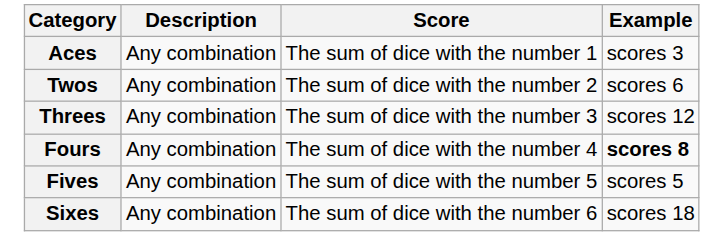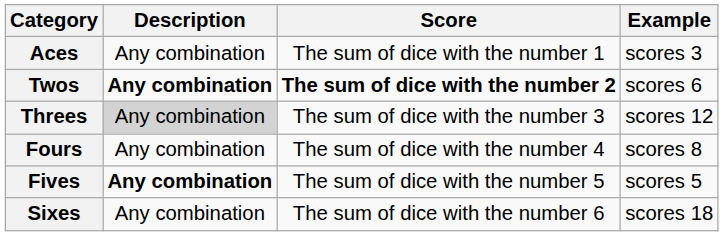(201, 85) normal -> (190, 85) bold
(441, 85) normal -> (449, 85) bold
(201, 117) no background -> (190, 117) lightgrey background
(648, 149) bold -> (664, 149) normal
(201, 181) normal -> (190, 181) bold
